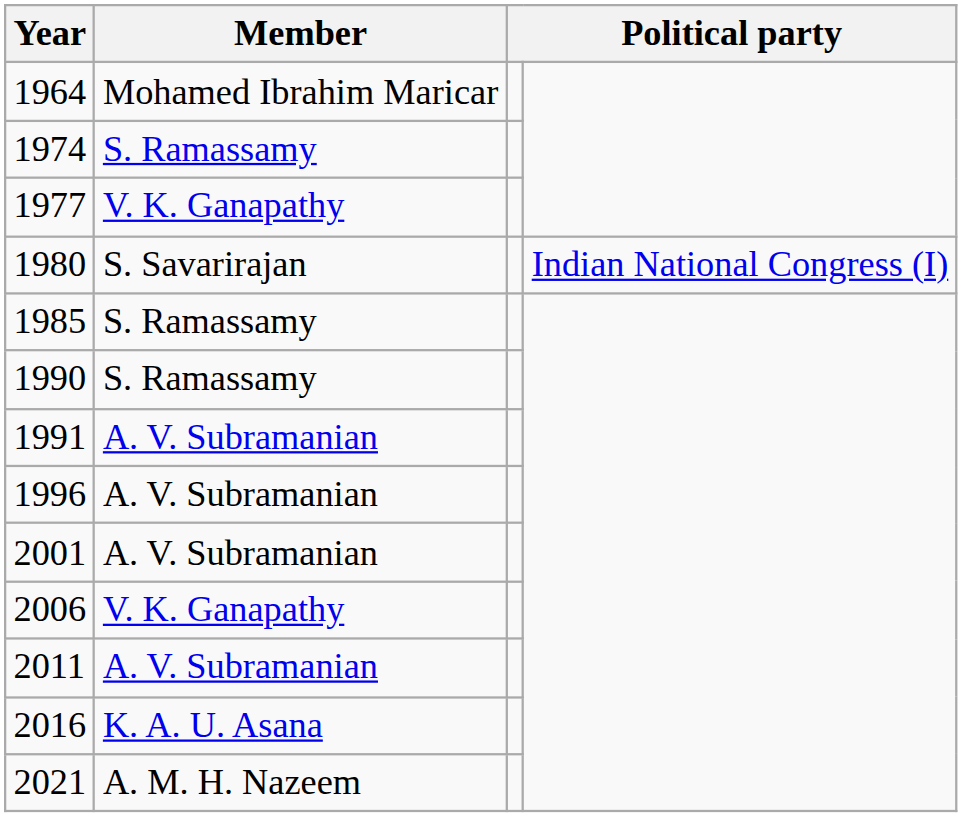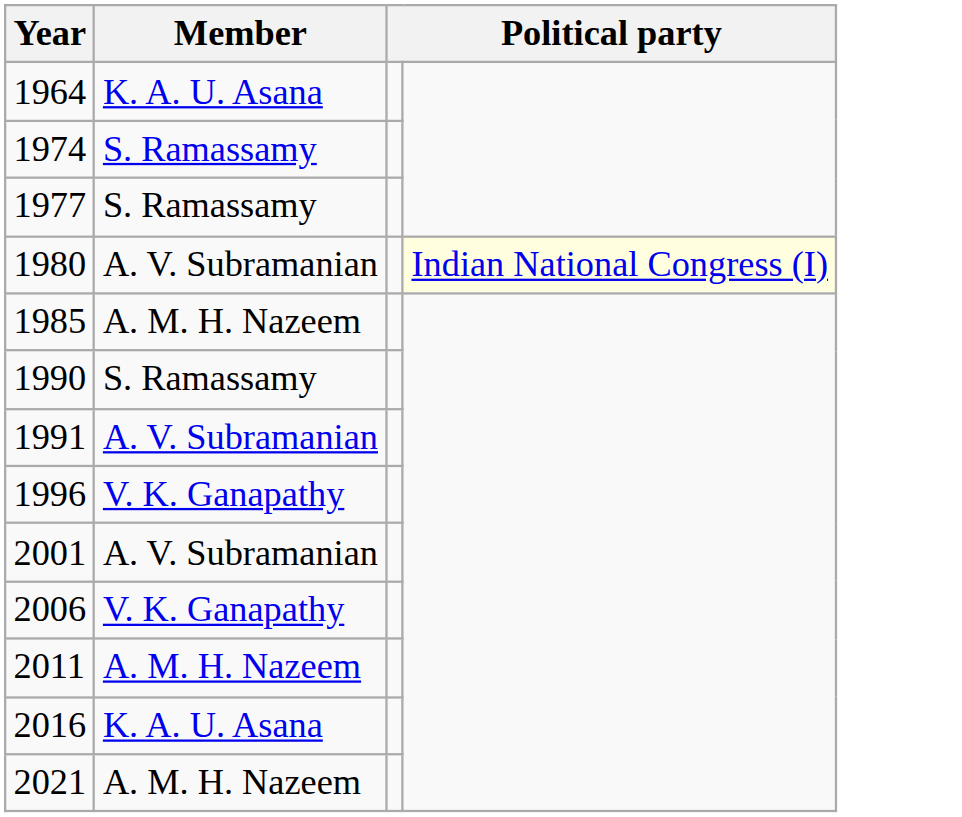(301, 90) Mohamed Ibrahim Maricar -> (213, 90) K. A. U. Asana
(224, 206) V. K. Ganapathy -> (210, 206) S. Ramassamy
(205, 263) S. Savarirajan -> (240, 263) A. V. Subramanian
(740, 263) no background -> (620, 263) lightyellow background
(210, 321) S. Ramassamy -> (232, 321) A. M. H. Nazeem
(240, 494) A. V. Subramanian -> (224, 494) V. K. Ganapathy
(240, 666) A. V. Subramanian -> (232, 666) A. M. H. Nazeem
